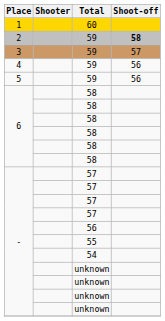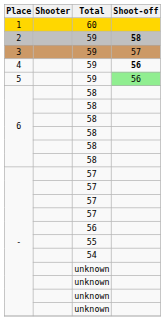(136, 65) normal -> (136, 65) bold
(136, 79) no background -> (136, 79) lightgreen background
